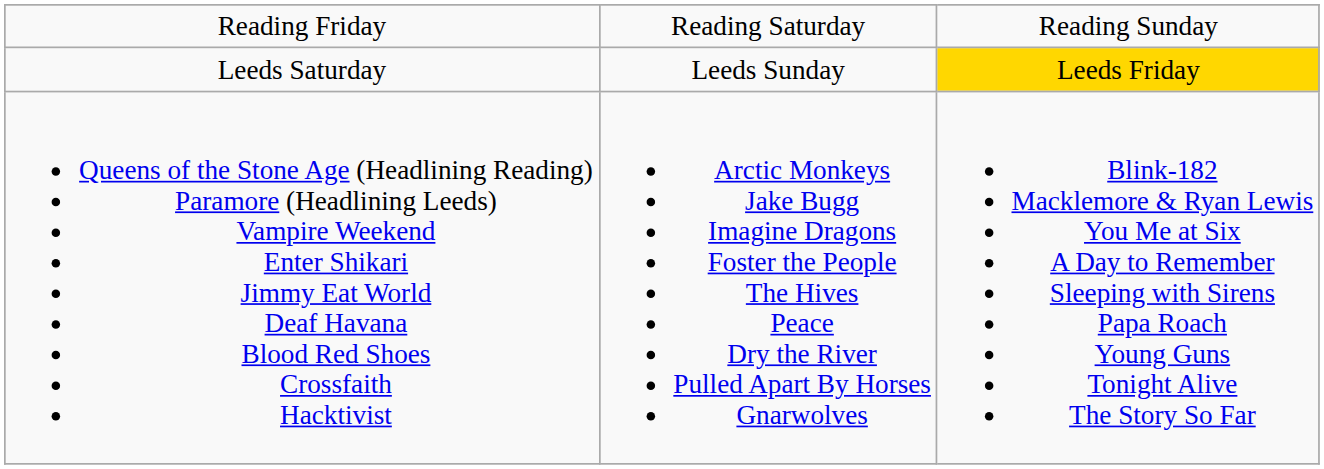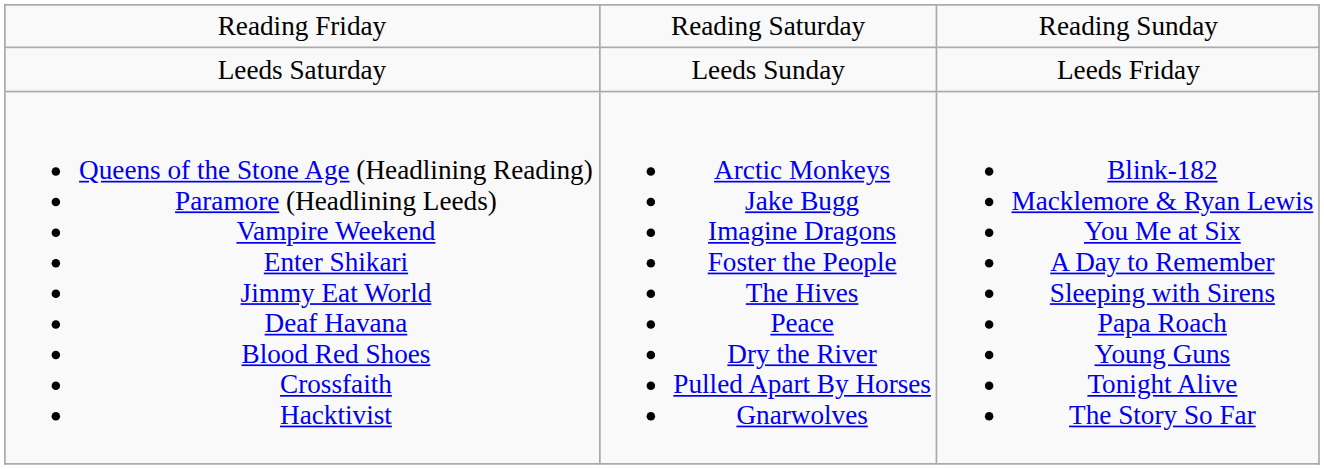(1128, 69) gold background -> (1128, 69) no background
